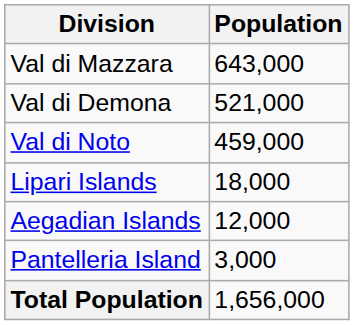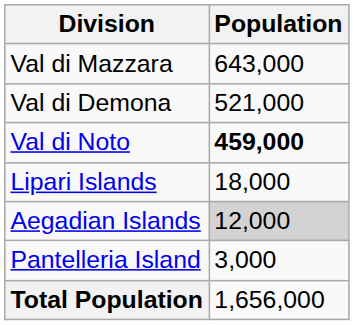(259, 142) normal -> (259, 142) bold
(252, 220) no background -> (252, 220) lightgrey background
